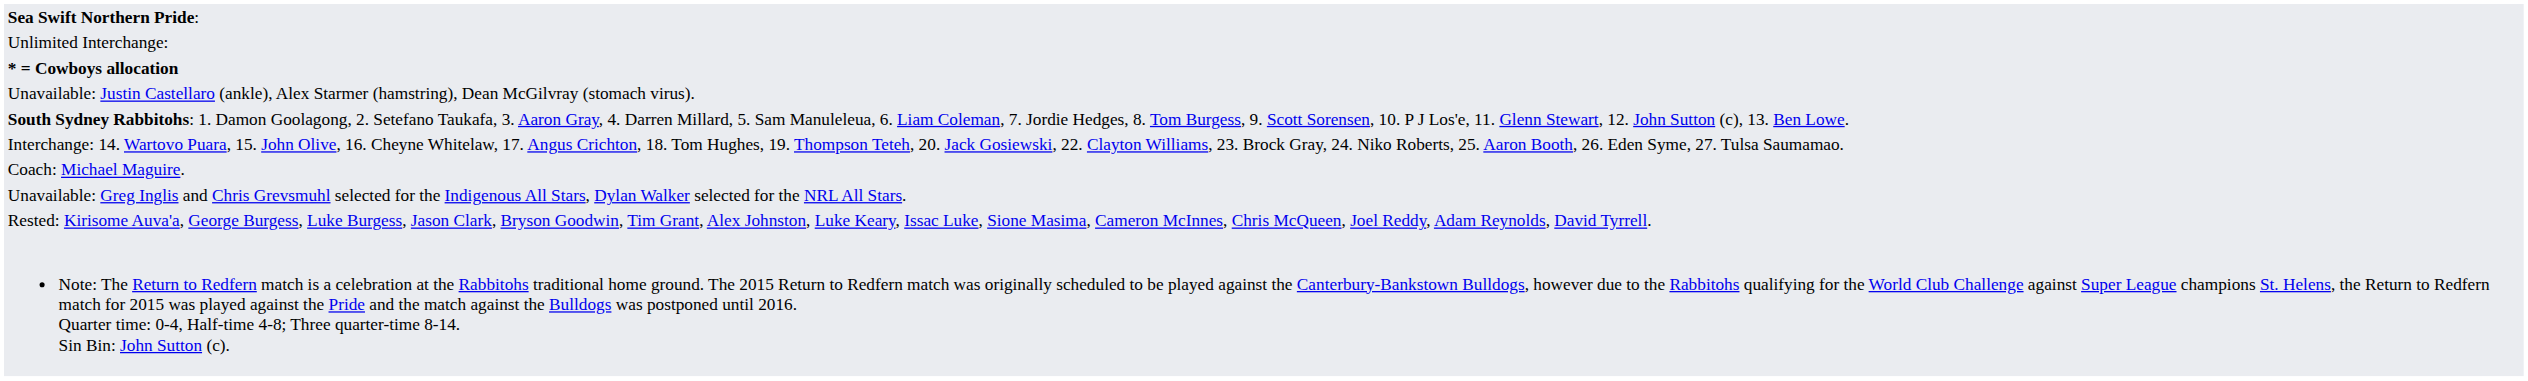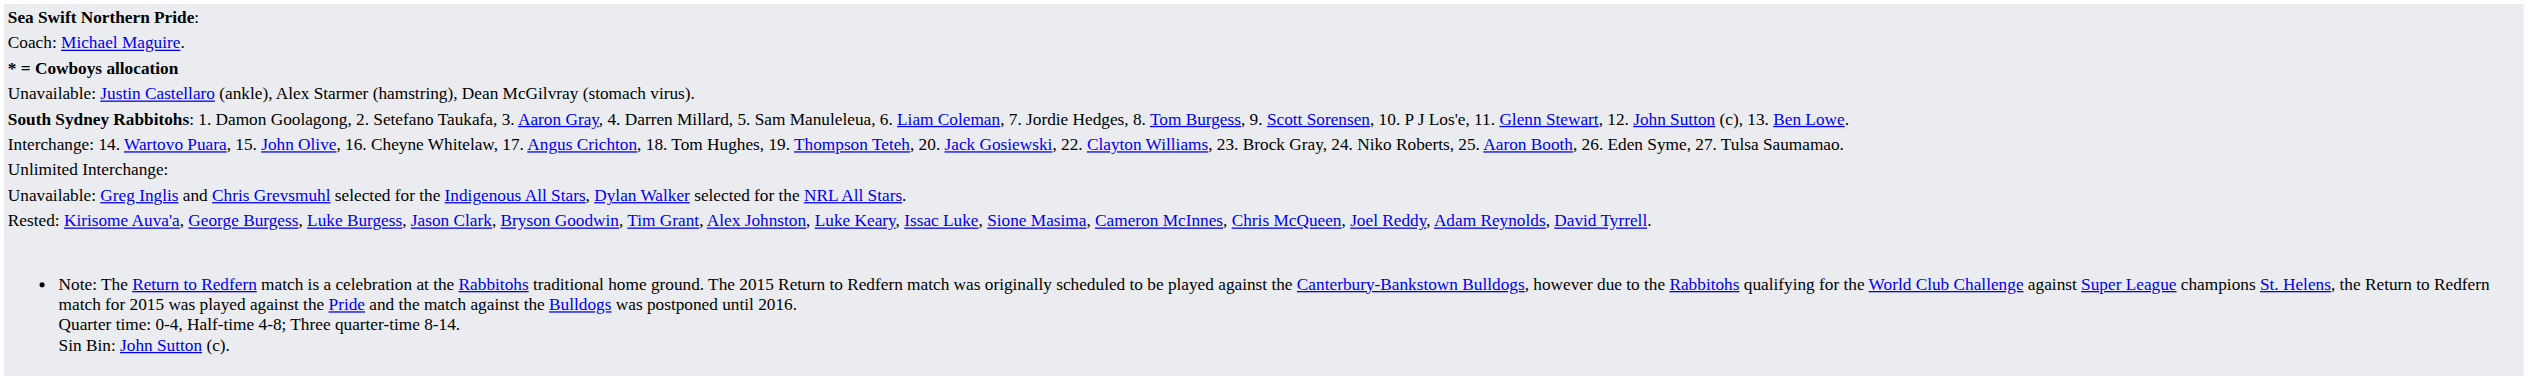(88, 43) Unlimited Interchange: -> (96, 43) Coach: Michael Maguire.
(96, 170) Coach: Michael Maguire. -> (88, 170) Unlimited Interchange:
